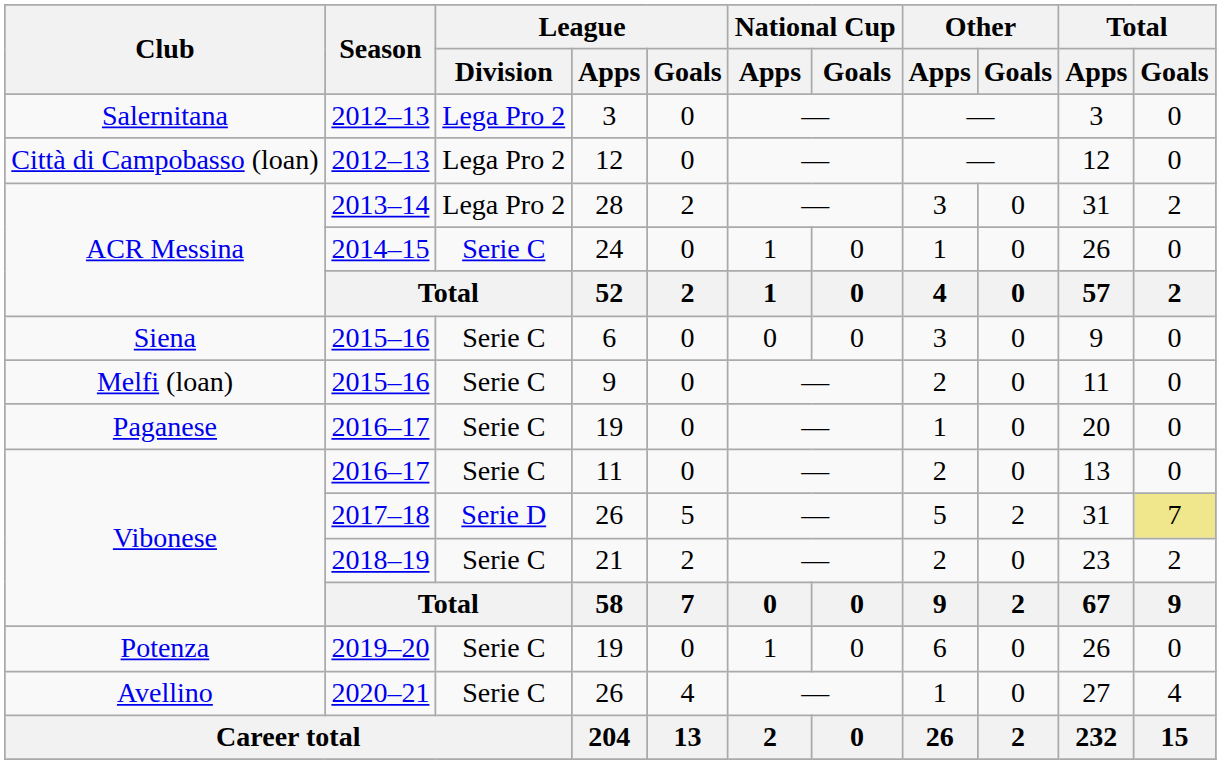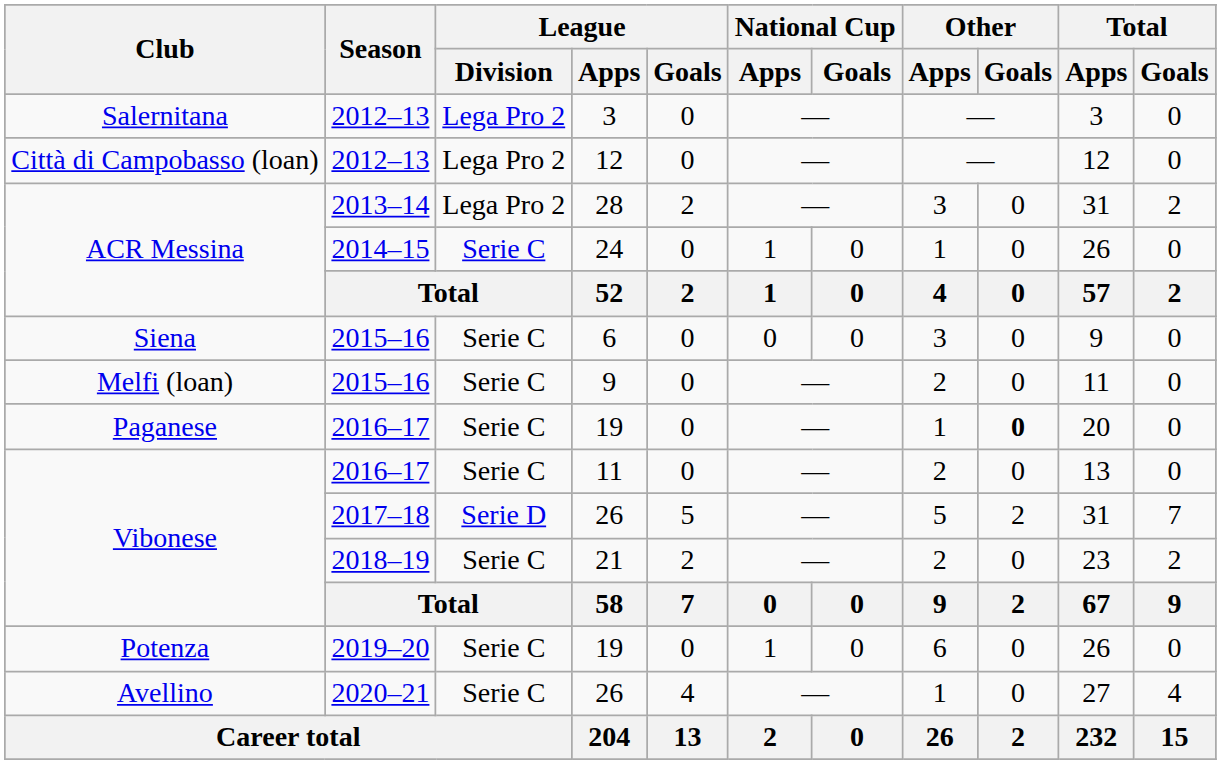(1018, 426) normal -> (1018, 426) bold
(1175, 515) khaki background -> (1175, 515) no background
